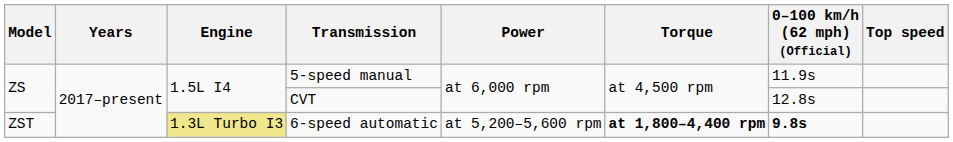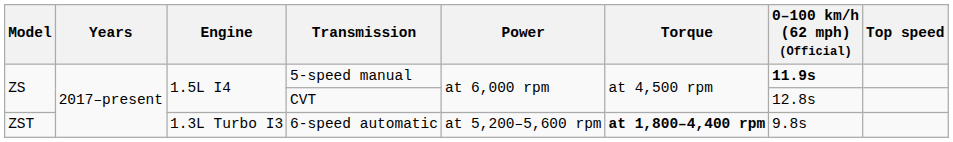(794, 76) normal -> (794, 76) bold
(227, 124) khaki background -> (227, 124) no background
(790, 124) bold -> (790, 124) normal
